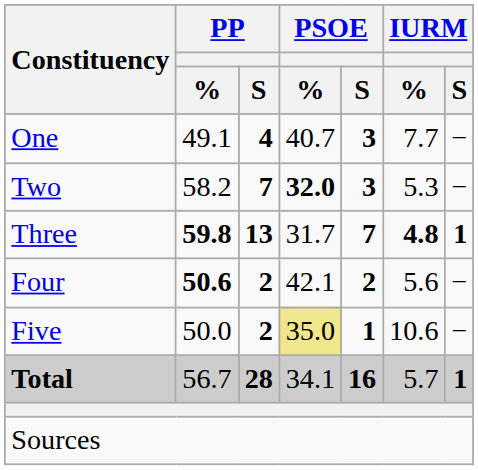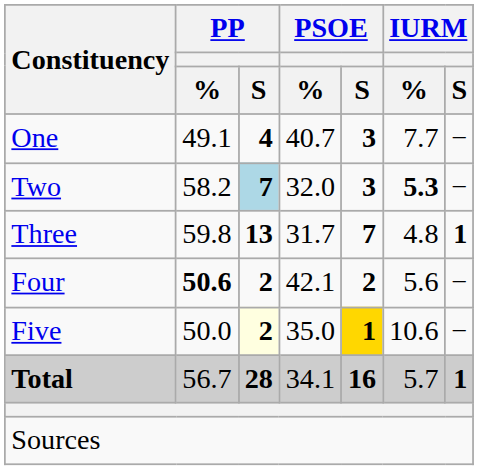(266, 186) no background -> (266, 186) lightblue background
(310, 186) bold -> (310, 186) normal
(421, 186) normal -> (421, 186) bold
(207, 234) bold -> (207, 234) normal
(421, 234) bold -> (421, 234) normal
(266, 330) no background -> (266, 330) lightyellow background
(310, 330) khaki background -> (310, 330) no background
(369, 330) no background -> (369, 330) gold background
